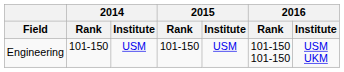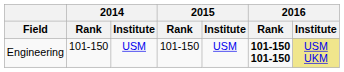(270, 53) normal -> (270, 53) bold
(316, 53) no background -> (316, 53) khaki background
